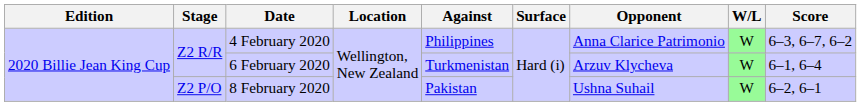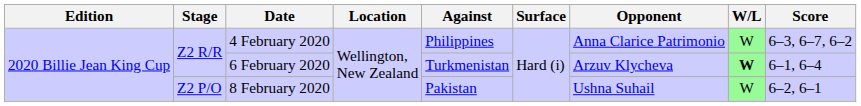(747, 64) normal -> (747, 64) bold
